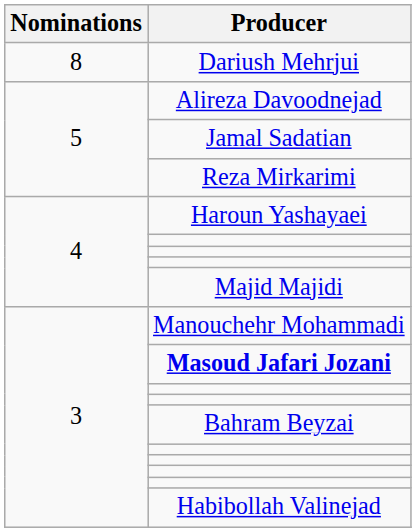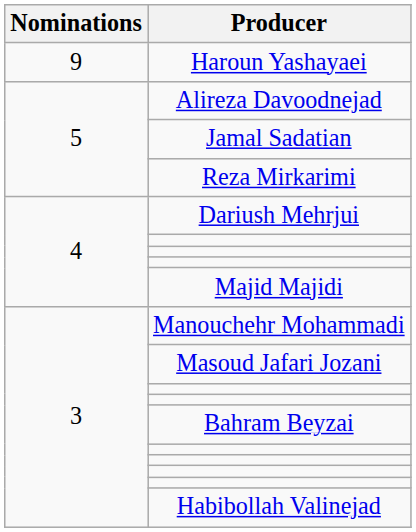(76, 61) 8 -> (76, 61) 9
(279, 61) Dariush Mehrjui -> (279, 61) Haroun Yashayaei
(279, 215) Haroun Yashayaei -> (279, 215) Dariush Mehrjui
(279, 363) bold -> (279, 363) normal
